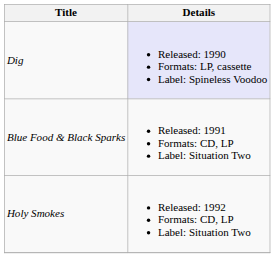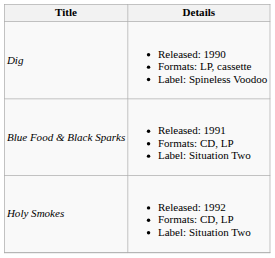(199, 66) lavender background -> (199, 66) no background
